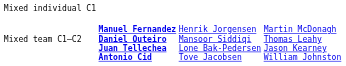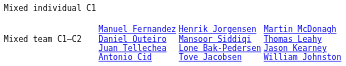(137, 44) bold -> (137, 44) normal
